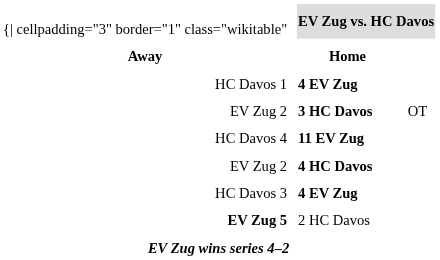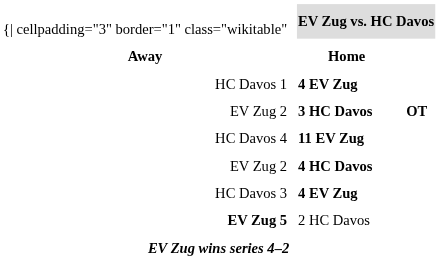(418, 111) normal -> (417, 111) bold
